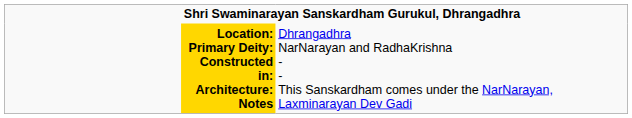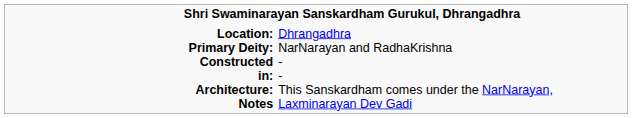(231, 68) gold background -> (231, 68) no background
